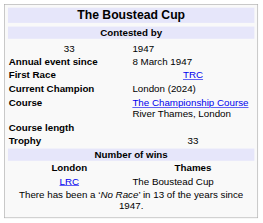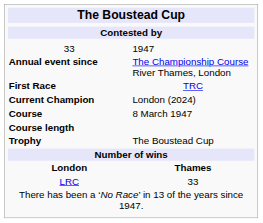(162, 62) 8 March 1947 -> (190, 67) The Championship Course River Thames, London
(190, 109) The Championship Course River Thames, London -> (162, 114) 8 March 1947
(193, 141) 33 -> (173, 141) The Boustead Cup
(173, 181) The Boustead Cup -> (193, 181) 33
